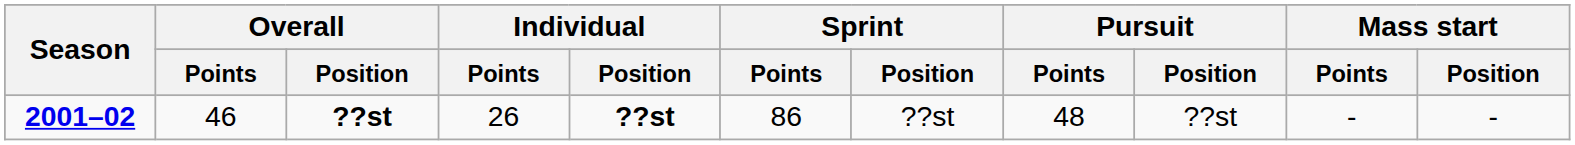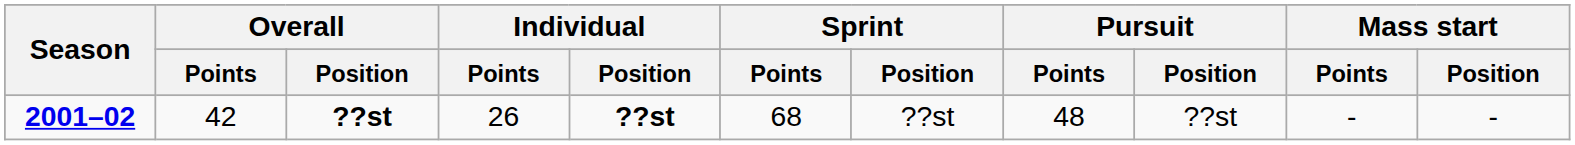(221, 116) 46 -> (221, 116) 42
(786, 116) 86 -> (786, 116) 68
